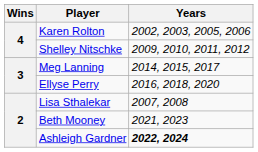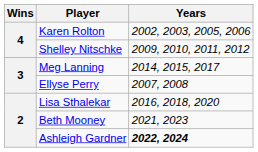(175, 85) 2016, 2018, 2020 -> (160, 85) 2007, 2008
(160, 102) 2007, 2008 -> (175, 102) 2016, 2018, 2020
